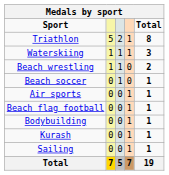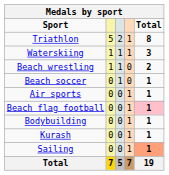(149, 108) no background -> (149, 108) pink background
(149, 149) no background -> (149, 149) lightsalmon background
